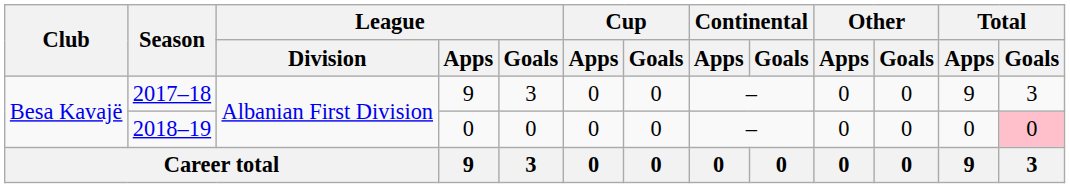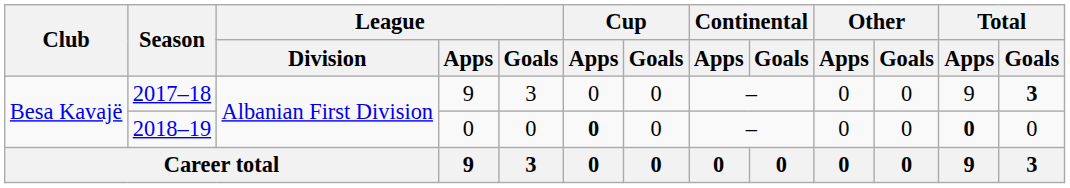(1032, 93) normal -> (1032, 93) bold
(593, 128) normal -> (593, 128) bold
(969, 128) normal -> (969, 128) bold
(1032, 128) pink background -> (1032, 128) no background
